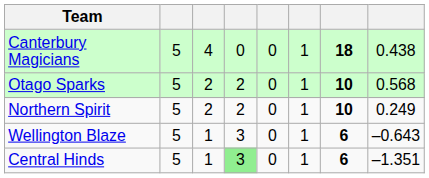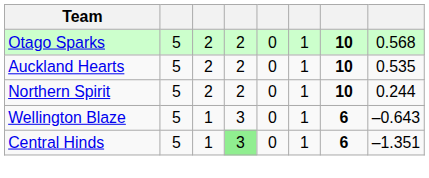- row: (47, 51)
+ row: (66, 67)
(396, 110) 0.249 -> (396, 92) 0.244
